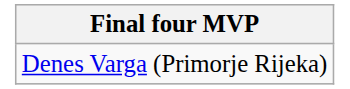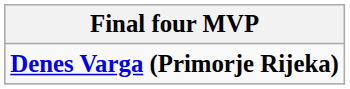(175, 63) normal -> (175, 63) bold
